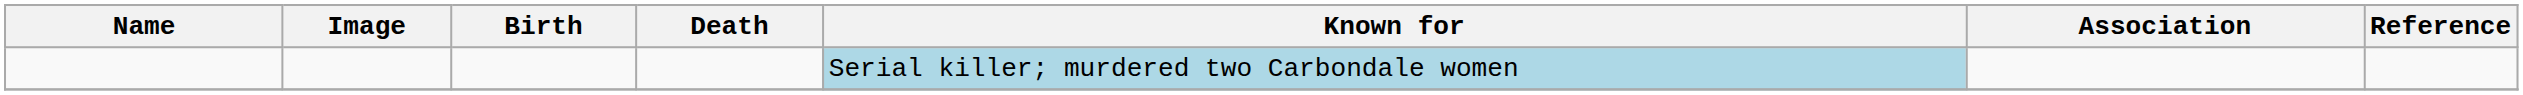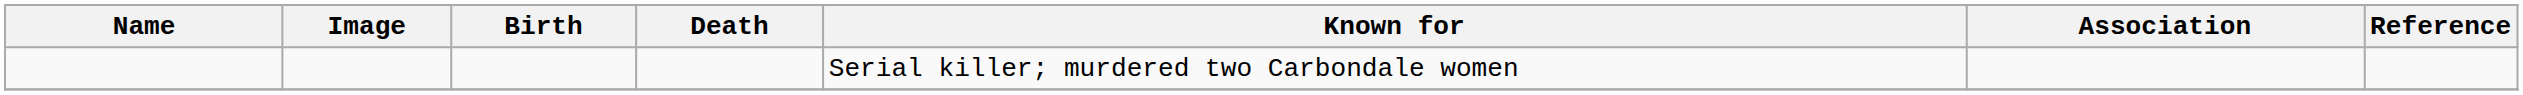(1174, 69) lightblue background -> (1174, 69) no background
